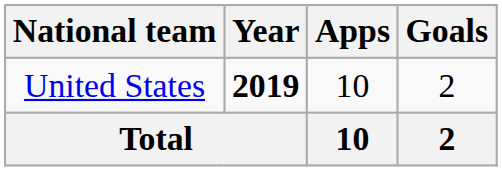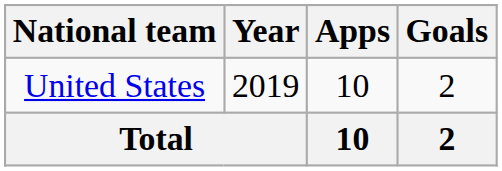(266, 84) bold -> (266, 84) normal
